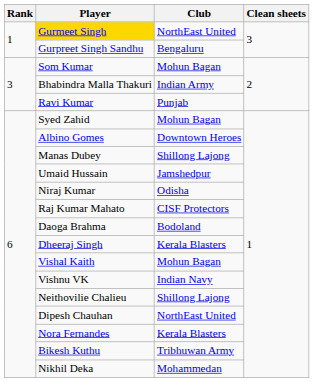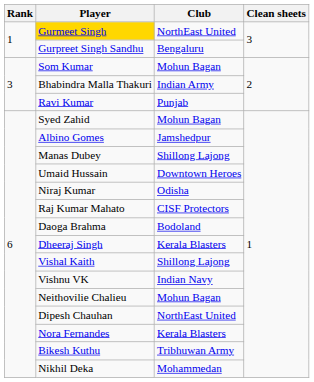(199, 137) Downtown Heroes -> (184, 137) Jamshedpur
(184, 173) Jamshedpur -> (199, 173) Downtown Heroes
(189, 262) Mohun Bagan -> (193, 262) Shillong Lajong
(193, 297) Shillong Lajong -> (189, 297) Mohun Bagan
